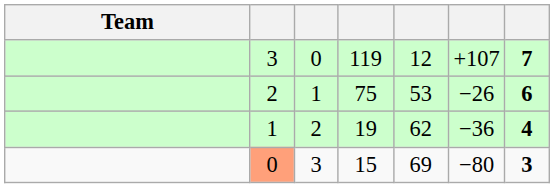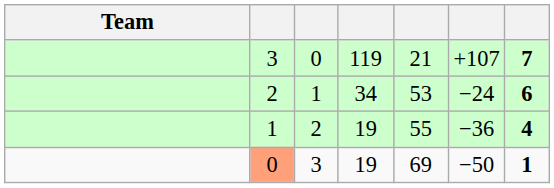(421, 57) 12 -> (421, 57) 21
(366, 93) 75 -> (366, 93) 34
(477, 93) −26 -> (477, 93) −24
(421, 128) 62 -> (421, 128) 55
(366, 164) 15 -> (366, 164) 19
(477, 164) −80 -> (477, 164) −50
(527, 164) 3 -> (527, 164) 1
